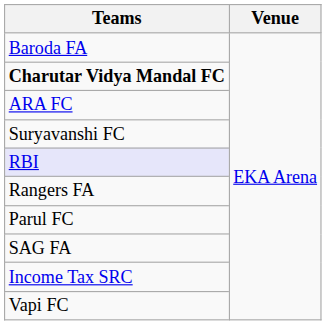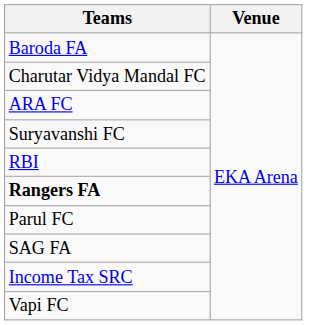(117, 76) bold -> (107, 76) normal
(24, 162) lavender background -> (24, 162) no background
(52, 190) normal -> (55, 190) bold
